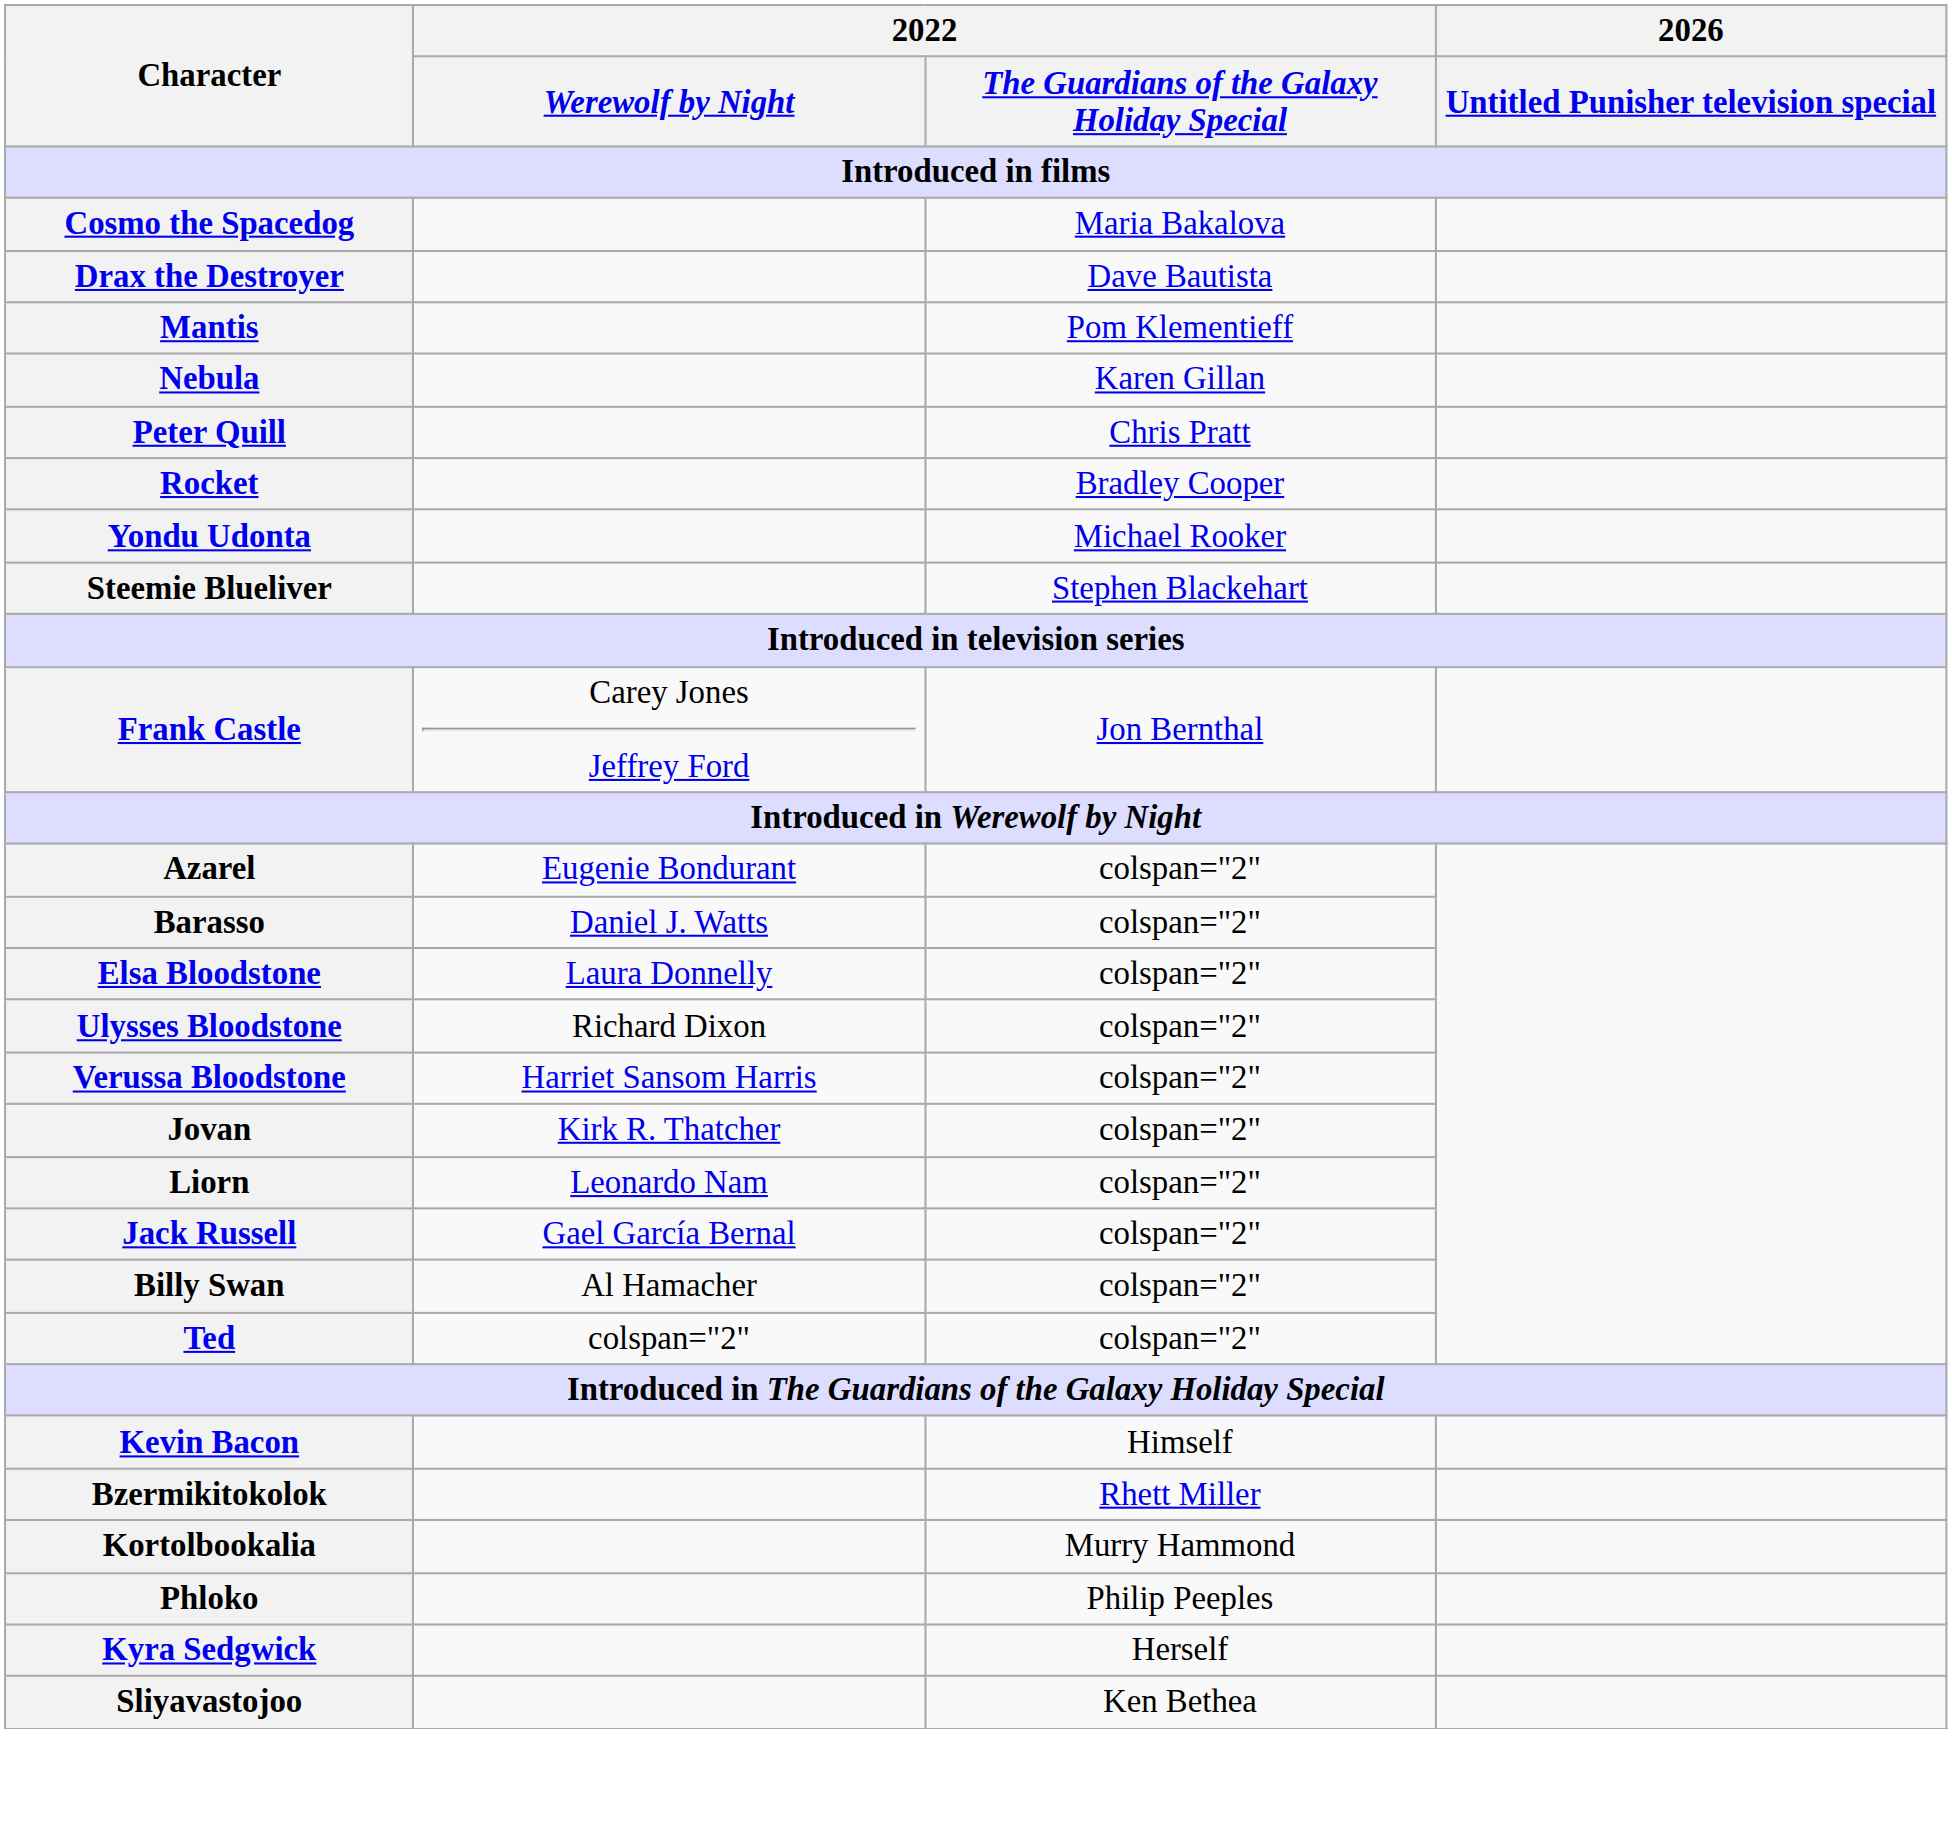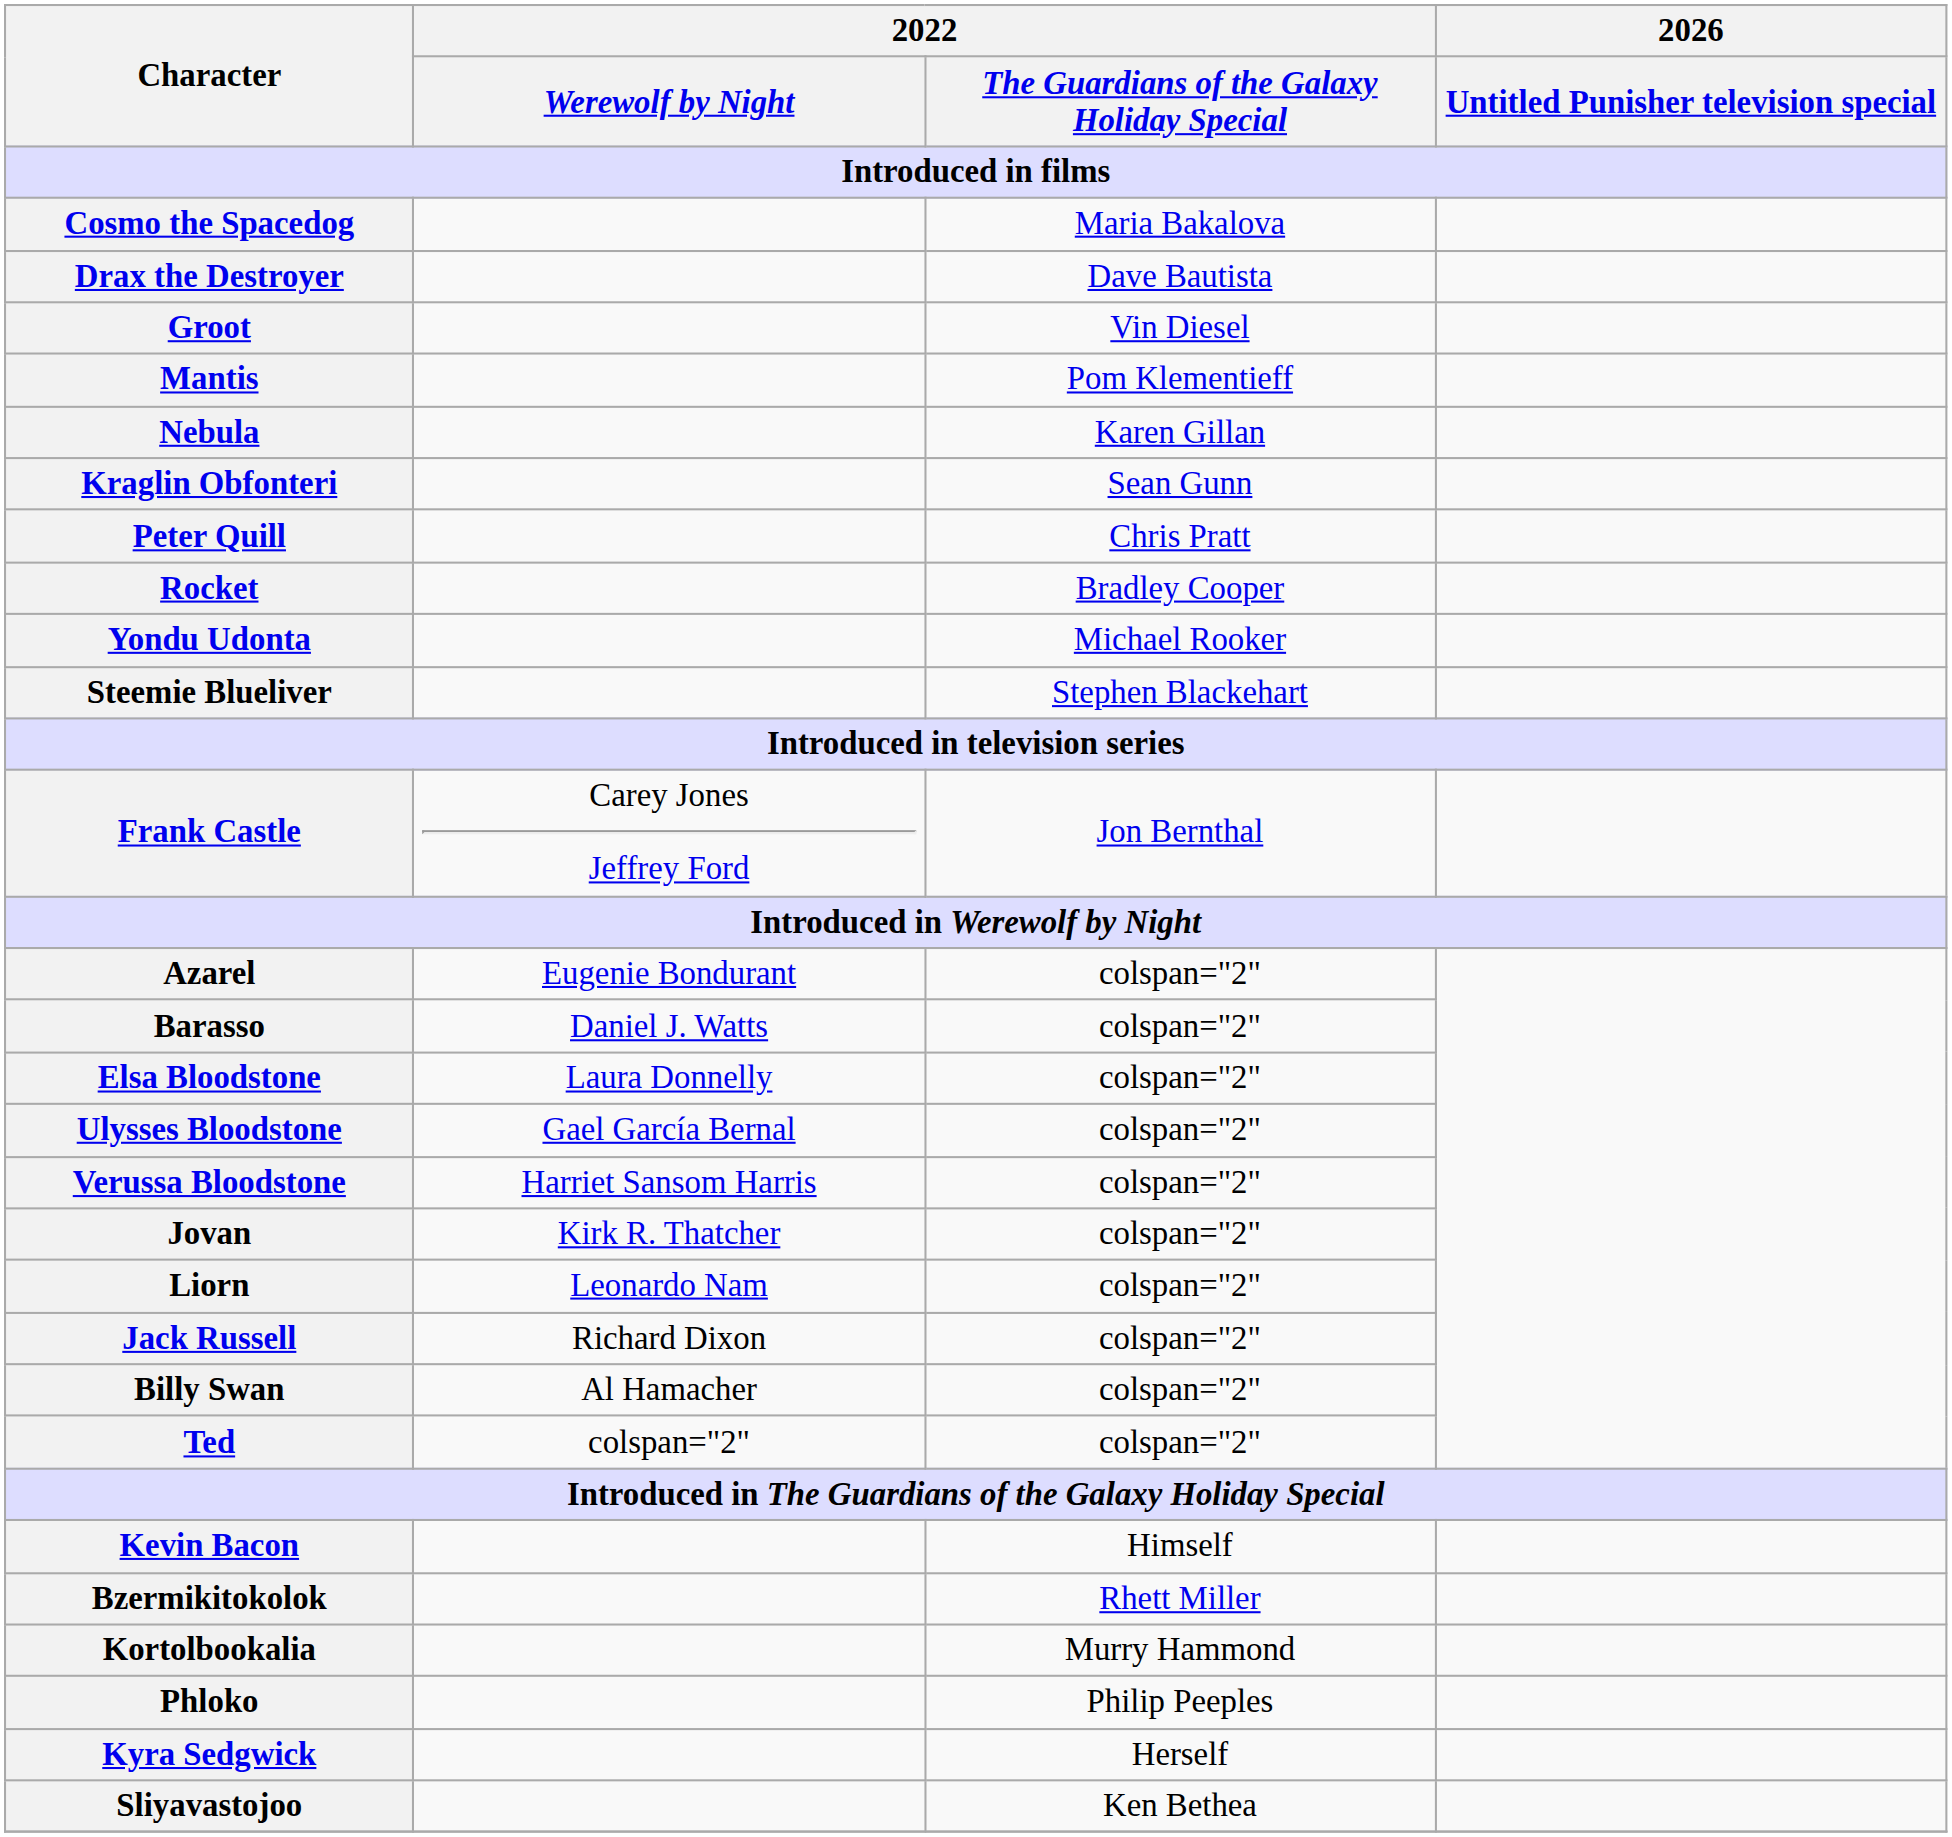+ row: (209, 327)
+ row: (209, 483)
(669, 1025) Richard Dixon -> (669, 1129) Gael García Bernal
(669, 1233) Gael García Bernal -> (669, 1337) Richard Dixon
